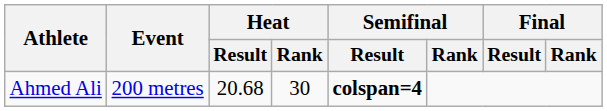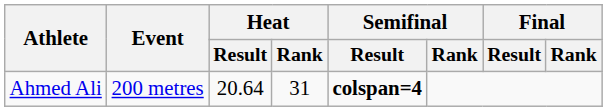(240, 89) 20.68 -> (240, 89) 20.64
(300, 89) 30 -> (300, 89) 31
